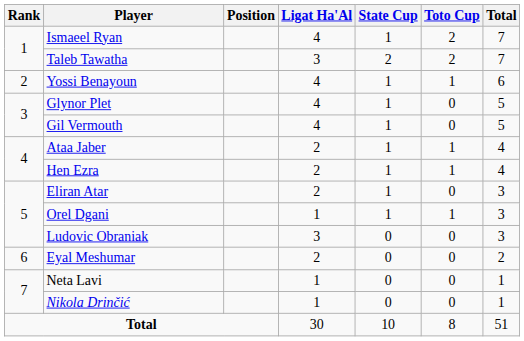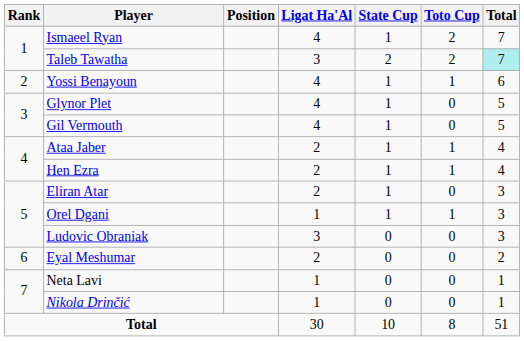(501, 59) no background -> (501, 59) paleturquoise background
